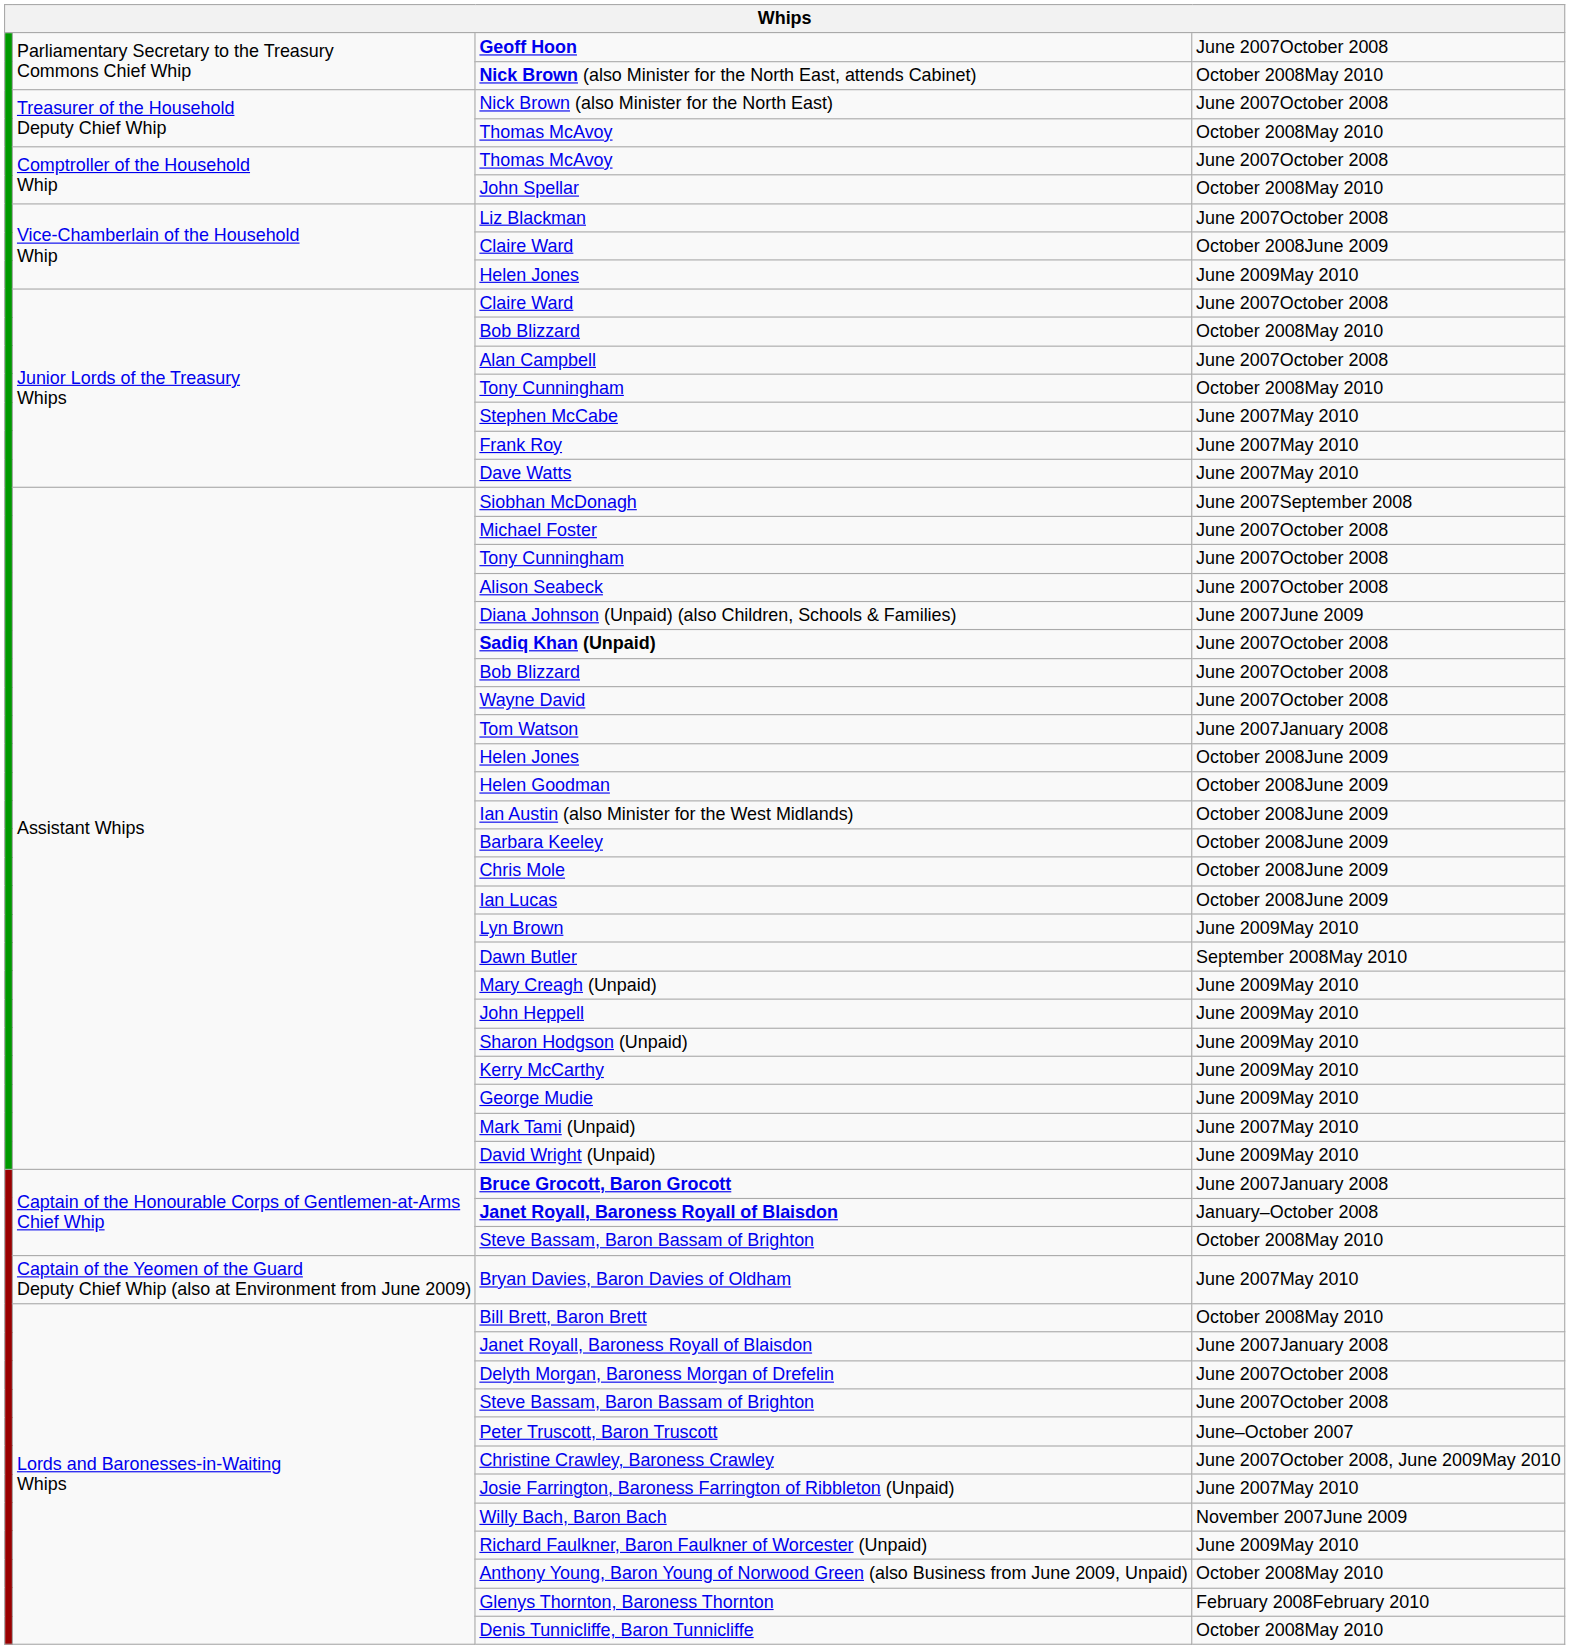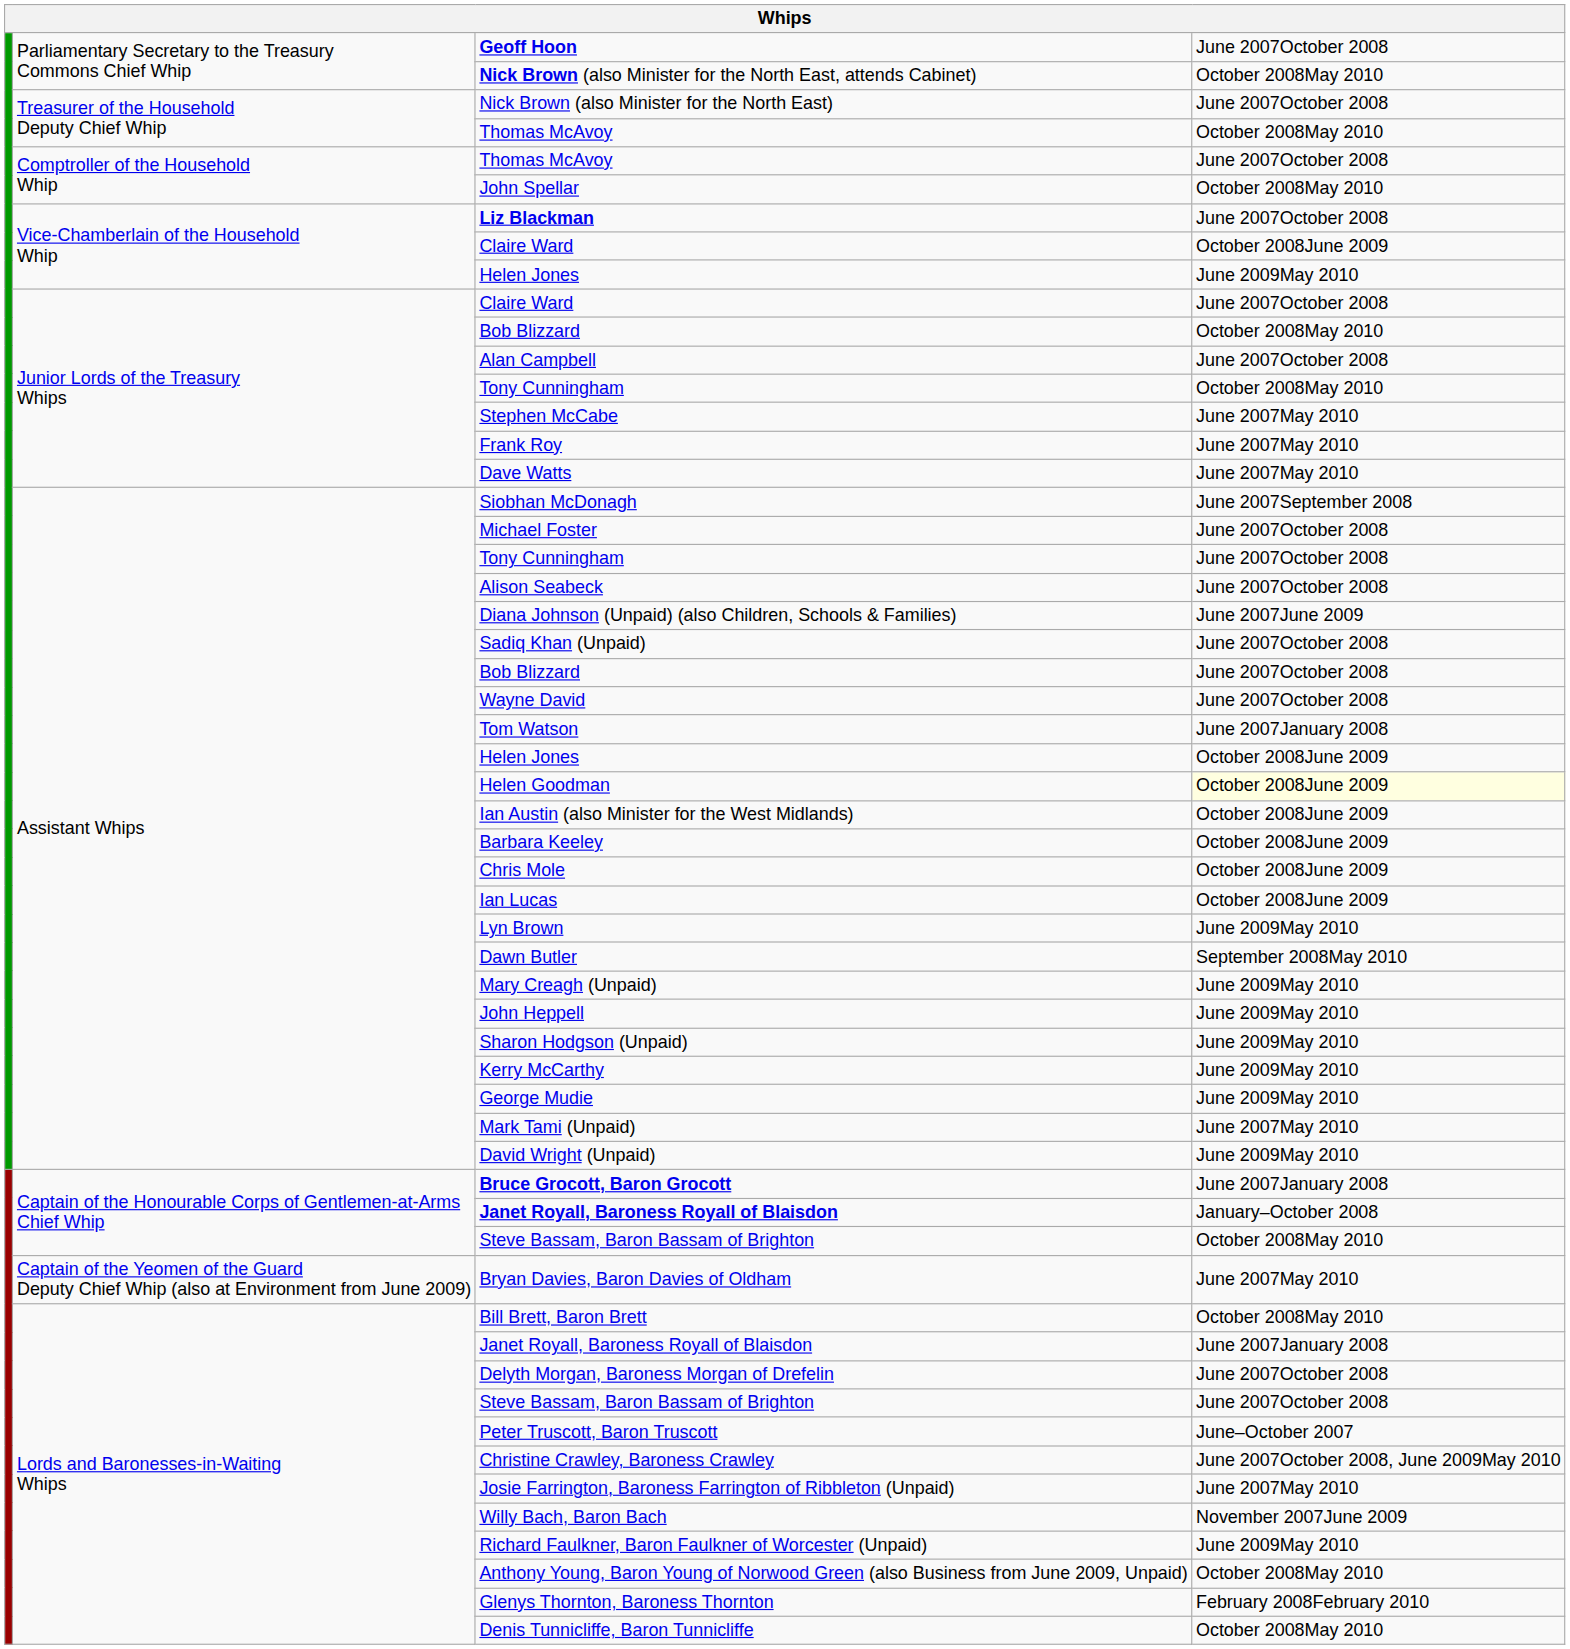(533, 217) normal -> (537, 217) bold
(568, 643) bold -> (563, 643) normal
(1292, 786) no background -> (1292, 786) lightyellow background
